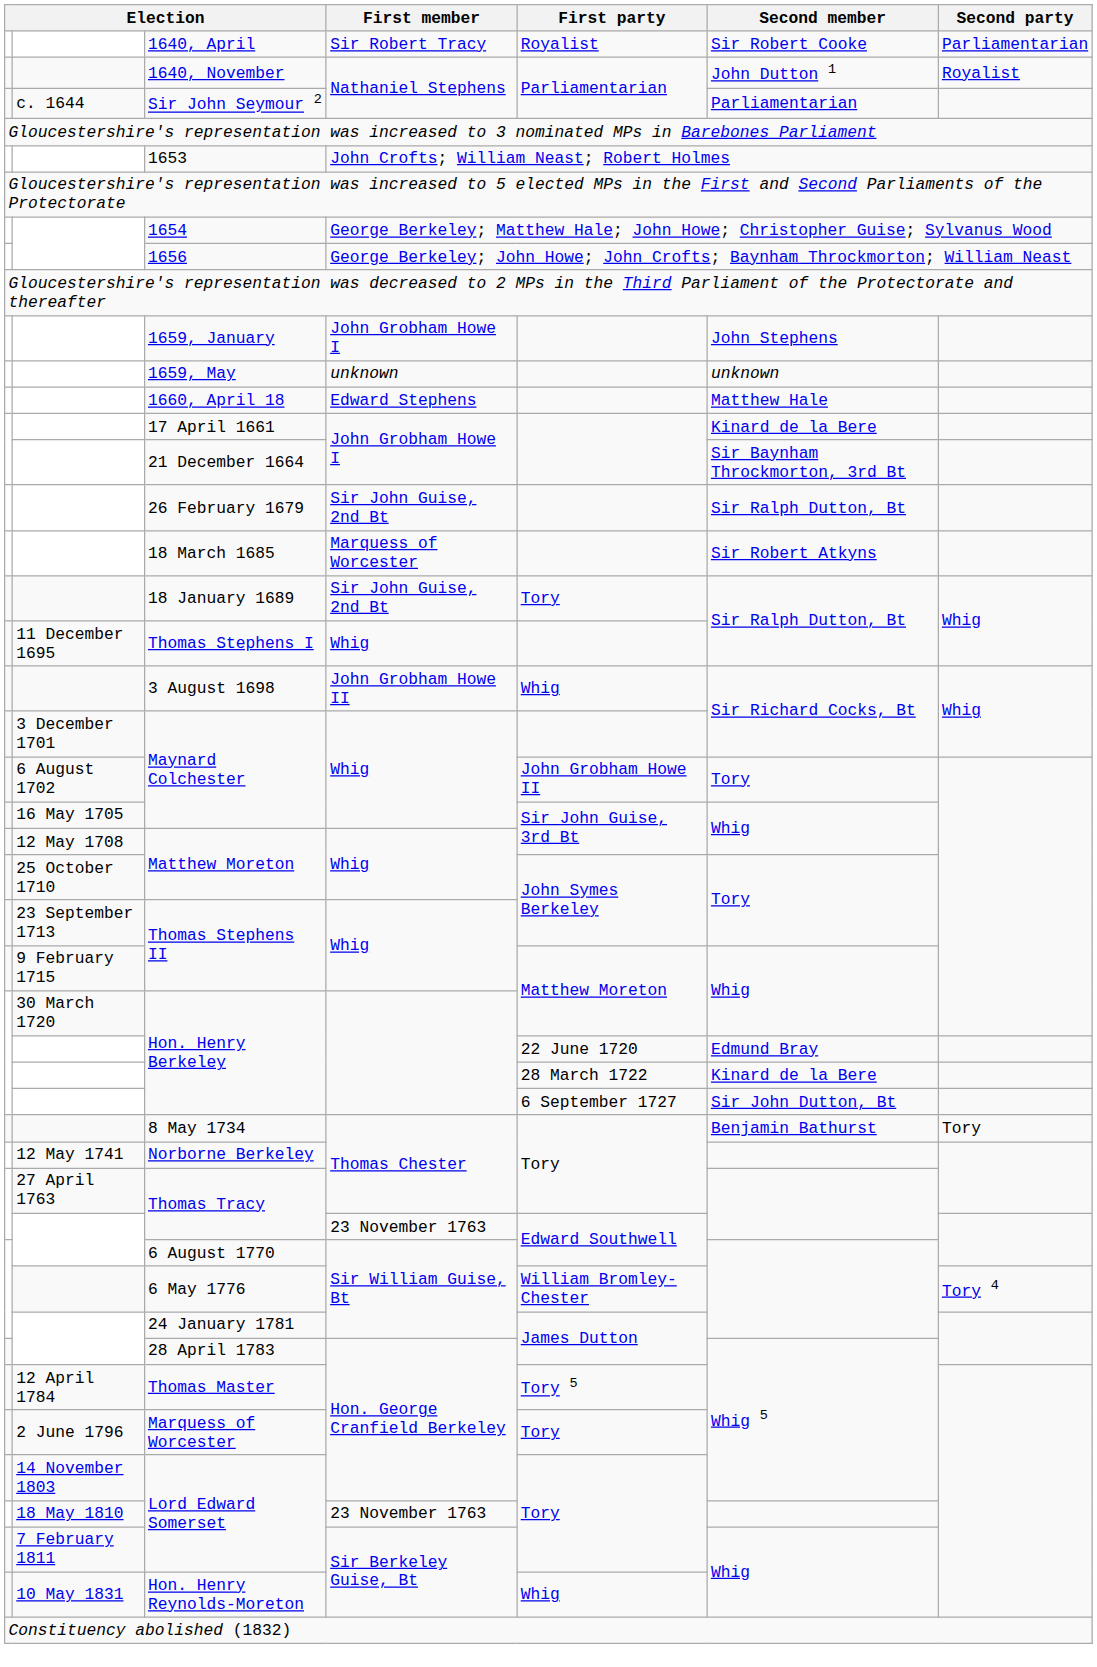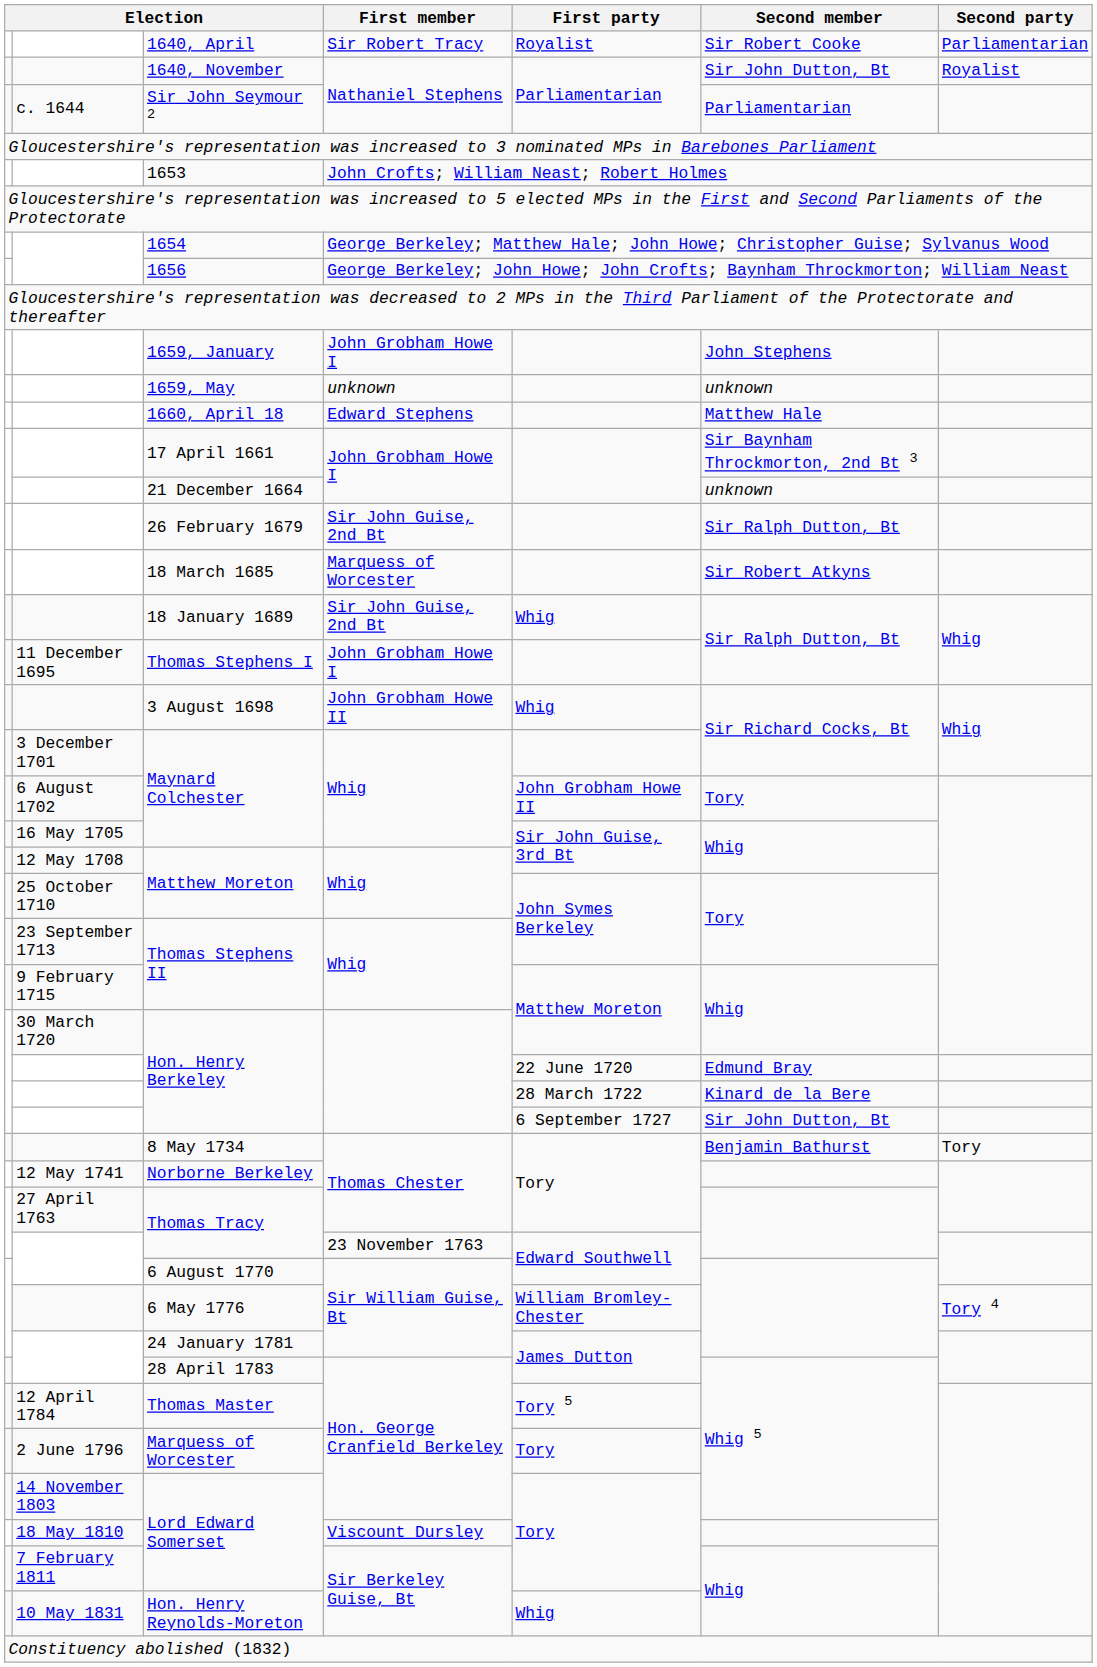(774, 73) John Dutton 1 -> (797, 71) Sir John Dutton, Bt
(794, 427) Kinard de la Bere -> (811, 453) Sir Baynham Throckmorton, 2nd Bt 3
(808, 463) Sir Baynham Throckmorton, 3rd Bt -> (739, 491) unknown
(540, 598) Tory -> (535, 617) Whig
(350, 644) Whig -> (410, 662) John Grobham Howe I
(408, 1514) 23 November 1763 -> (405, 1532) Viscount Dursley
